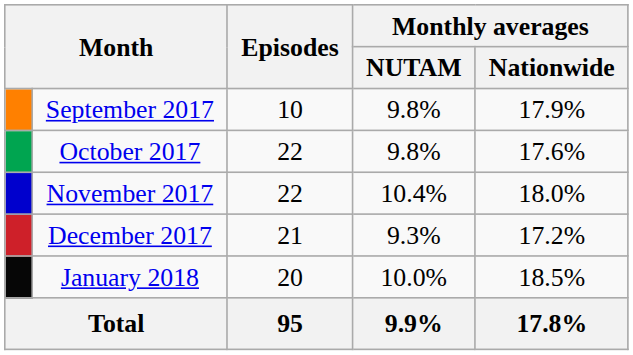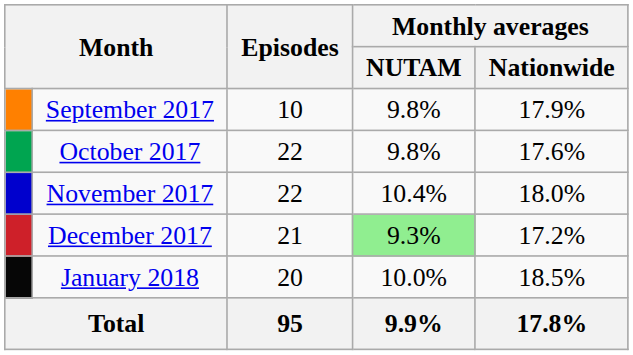(414, 235) no background -> (414, 235) lightgreen background
